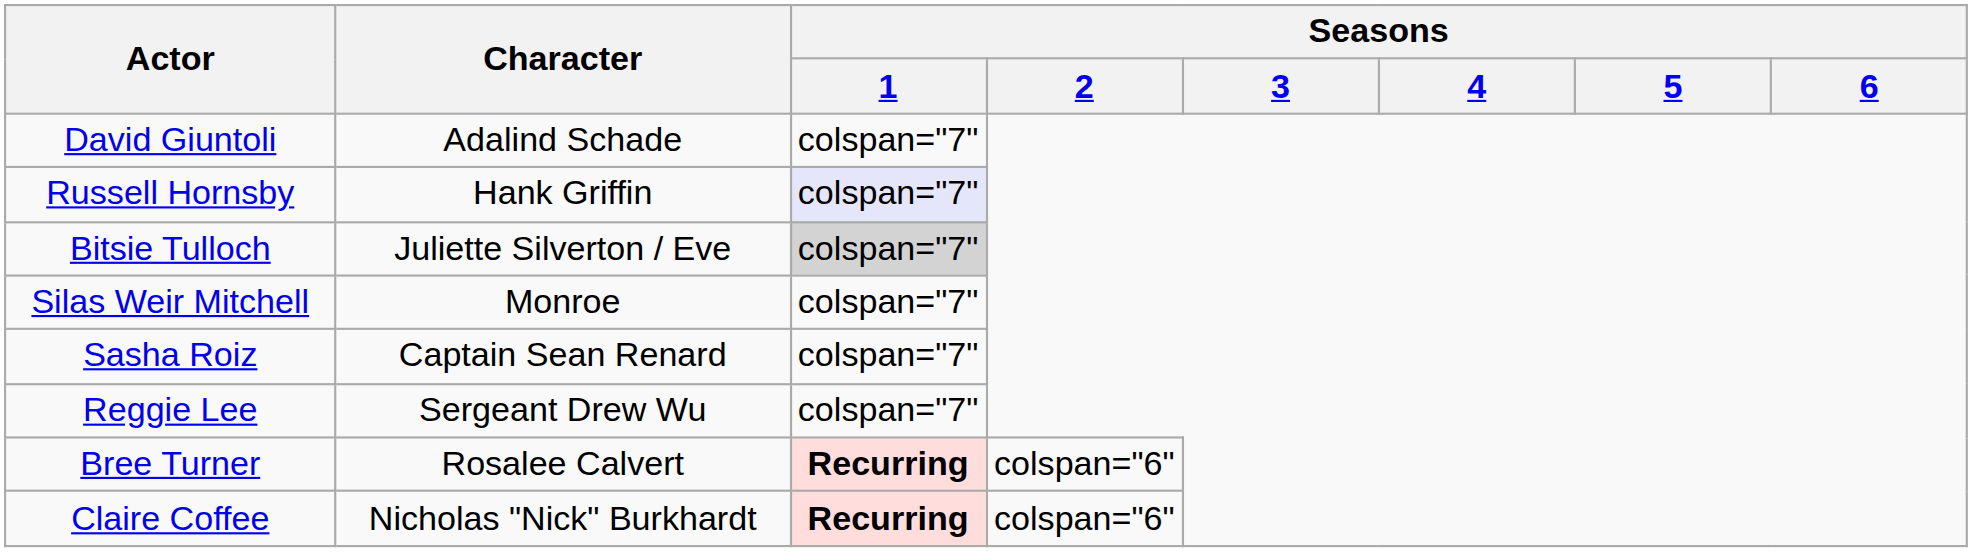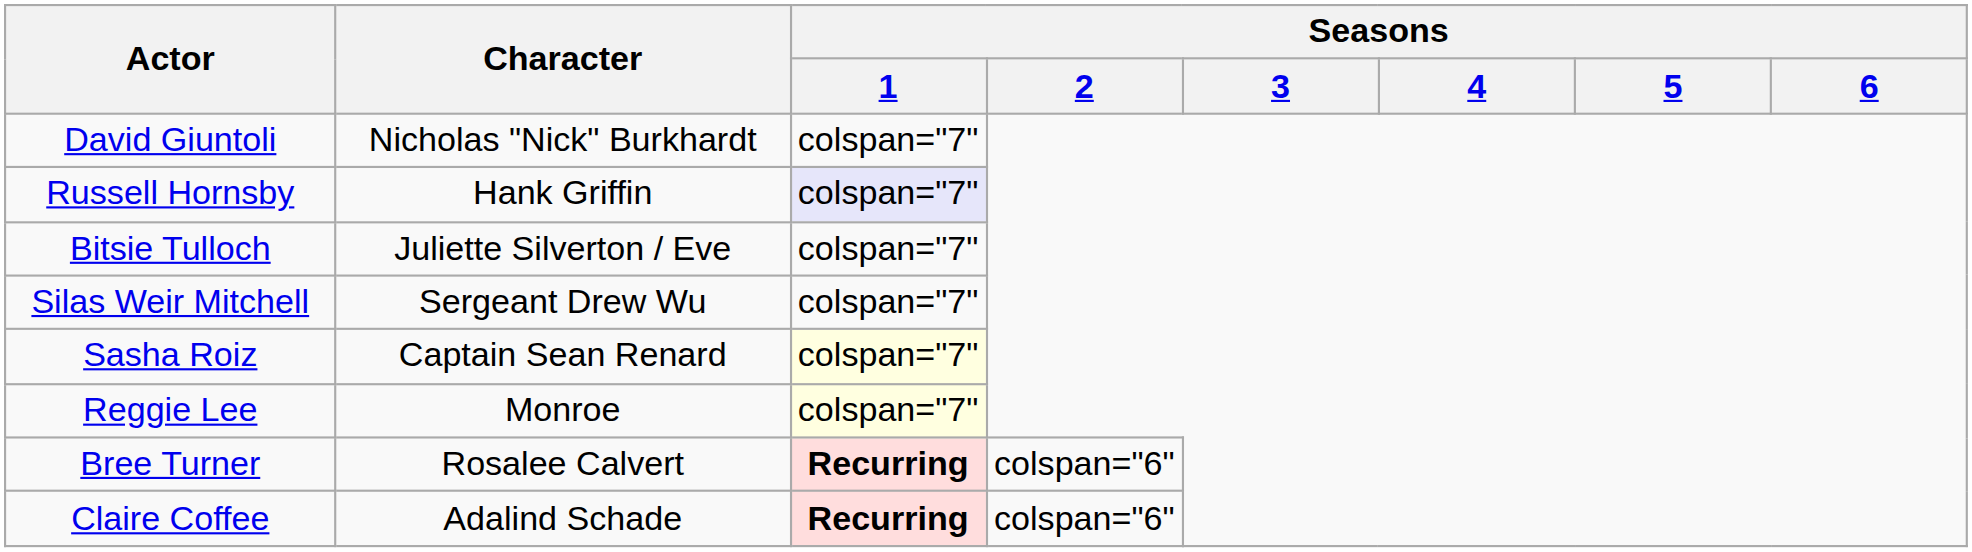(563, 139) Adalind Schade -> (563, 139) Nicholas "Nick" Burkhardt
(888, 247) lightgrey background -> (888, 247) no background
(563, 301) Monroe -> (563, 301) Sergeant Drew Wu
(888, 355) no background -> (888, 355) lightyellow background
(563, 409) Sergeant Drew Wu -> (563, 409) Monroe
(888, 409) no background -> (888, 409) lightyellow background
(563, 517) Nicholas "Nick" Burkhardt -> (563, 517) Adalind Schade
